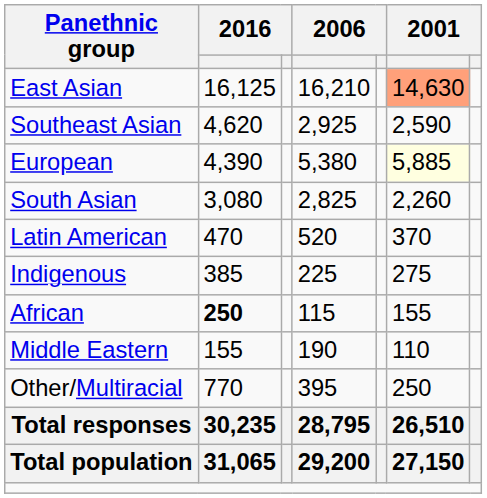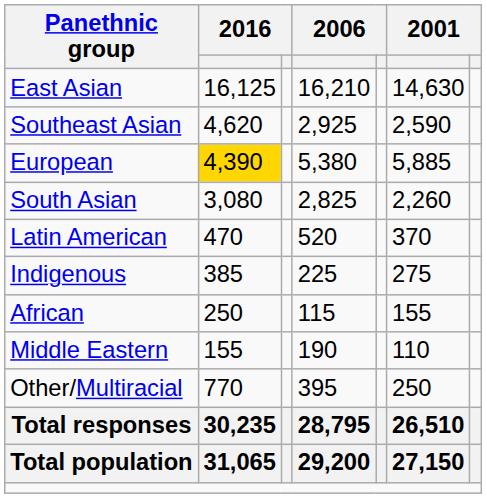(428, 87) lightsalmon background -> (428, 87) no background
(233, 162) no background -> (233, 162) gold background
(422, 162) lightyellow background -> (422, 162) no background
(223, 312) bold -> (223, 312) normal
